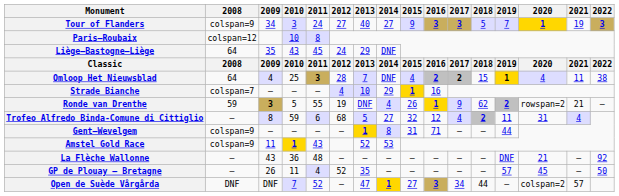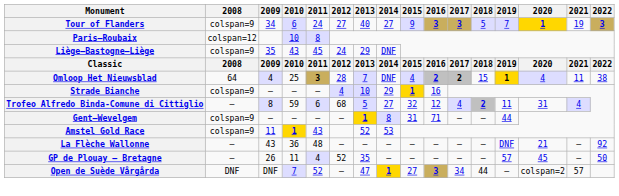(294, 24) 3 -> (294, 24) 6
(232, 51) 64 -> (232, 51) colspan=9
(232, 91) colspan=7 -> (232, 91) colspan=9
- row: (105, 104)
